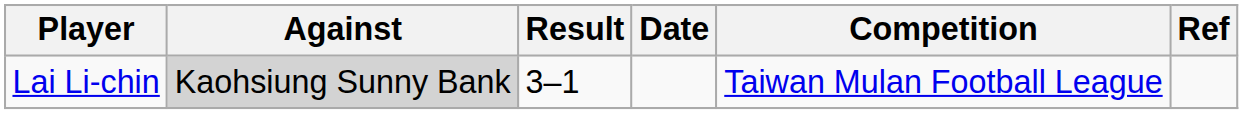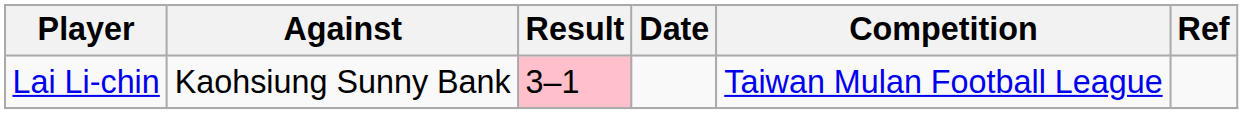(343, 81) lightgrey background -> (343, 81) no background
(553, 81) no background -> (553, 81) pink background
